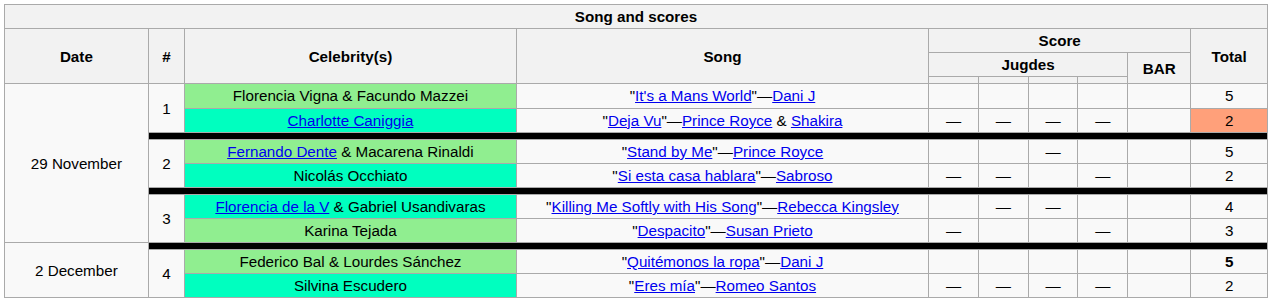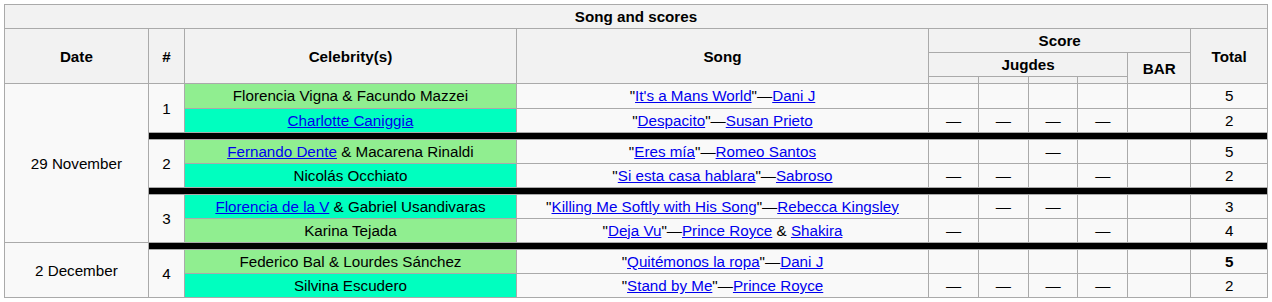(722, 120) "Deja Vu"—Prince Royce & Shakira -> (722, 120) "Despacito"—Susan Prieto
(1229, 120) lightsalmon background -> (1229, 120) no background
(722, 151) "Stand by Me"—Prince Royce -> (722, 151) "Eres mía"—Romeo Santos
(1229, 206) 4 -> (1229, 206) 3
(722, 230) "Despacito"—Susan Prieto -> (722, 230) "Deja Vu"—Prince Royce & Shakira
(1229, 230) 3 -> (1229, 230) 4
(722, 286) "Eres mía"—Romeo Santos -> (722, 286) "Stand by Me"—Prince Royce
